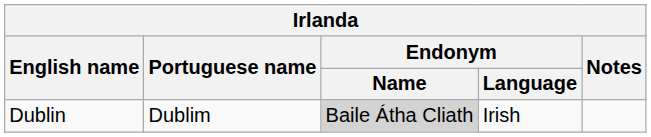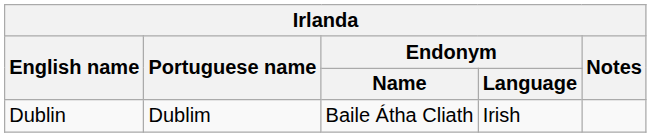(399, 115) lightgrey background -> (399, 115) no background
